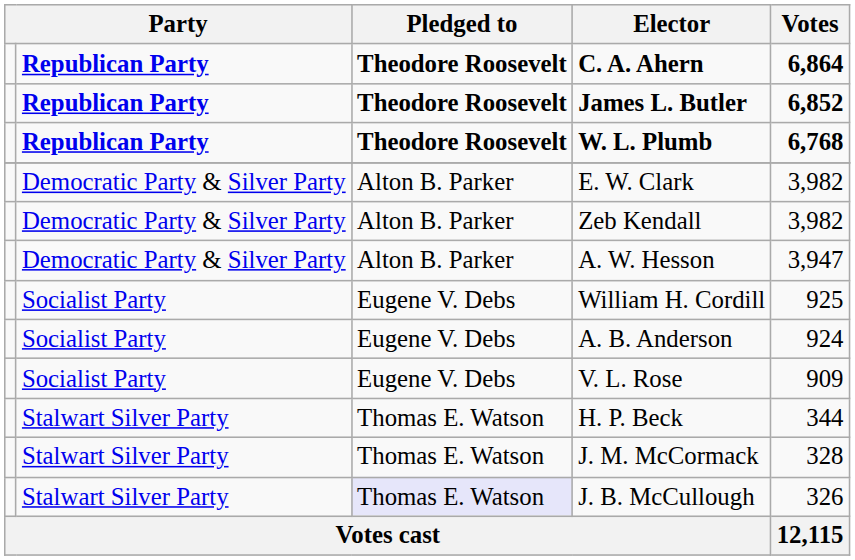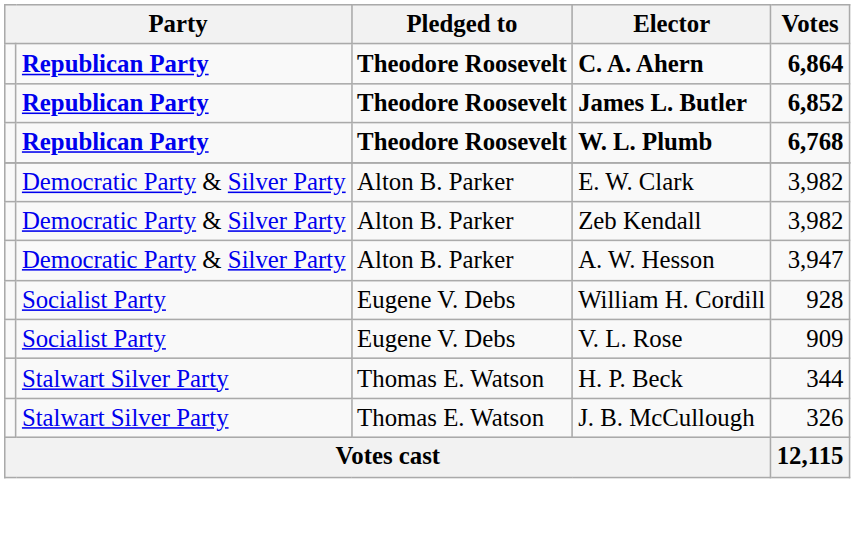(825, 299) 925 -> (825, 299) 928
- row: (655, 338)
- row: (668, 456)
(451, 496) lavender background -> (451, 417) no background
